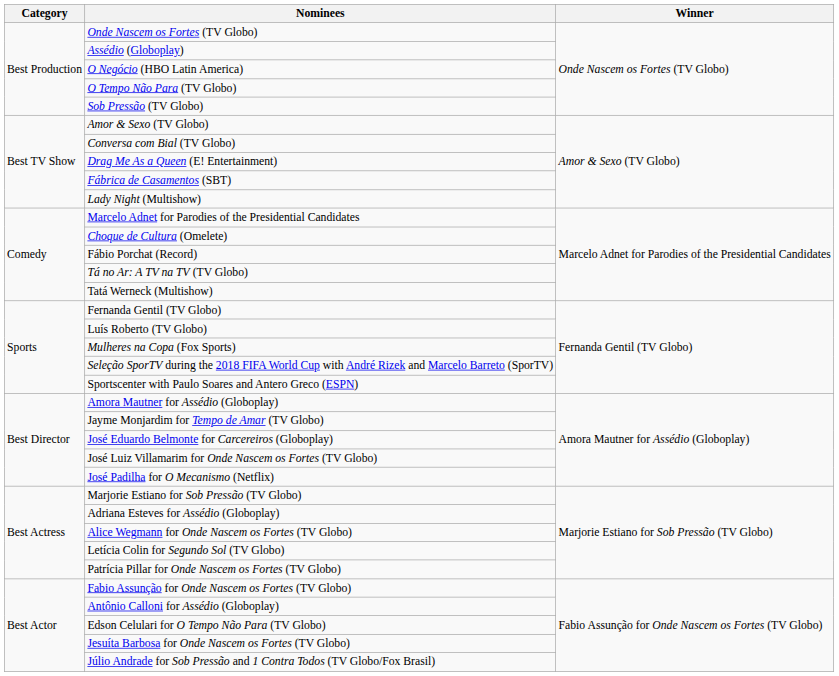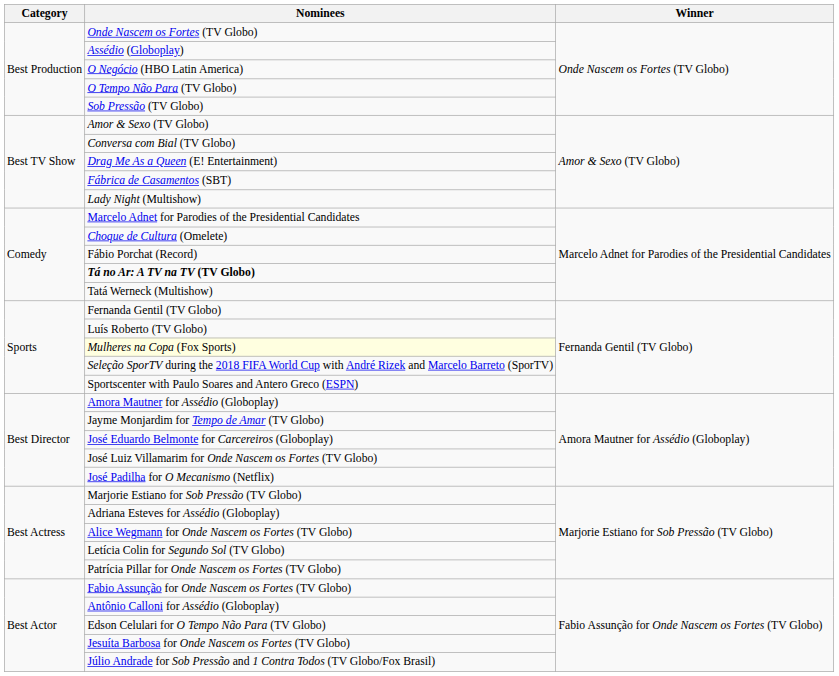(168, 273) normal -> (171, 273) bold
(161, 347) no background -> (161, 347) lightyellow background
